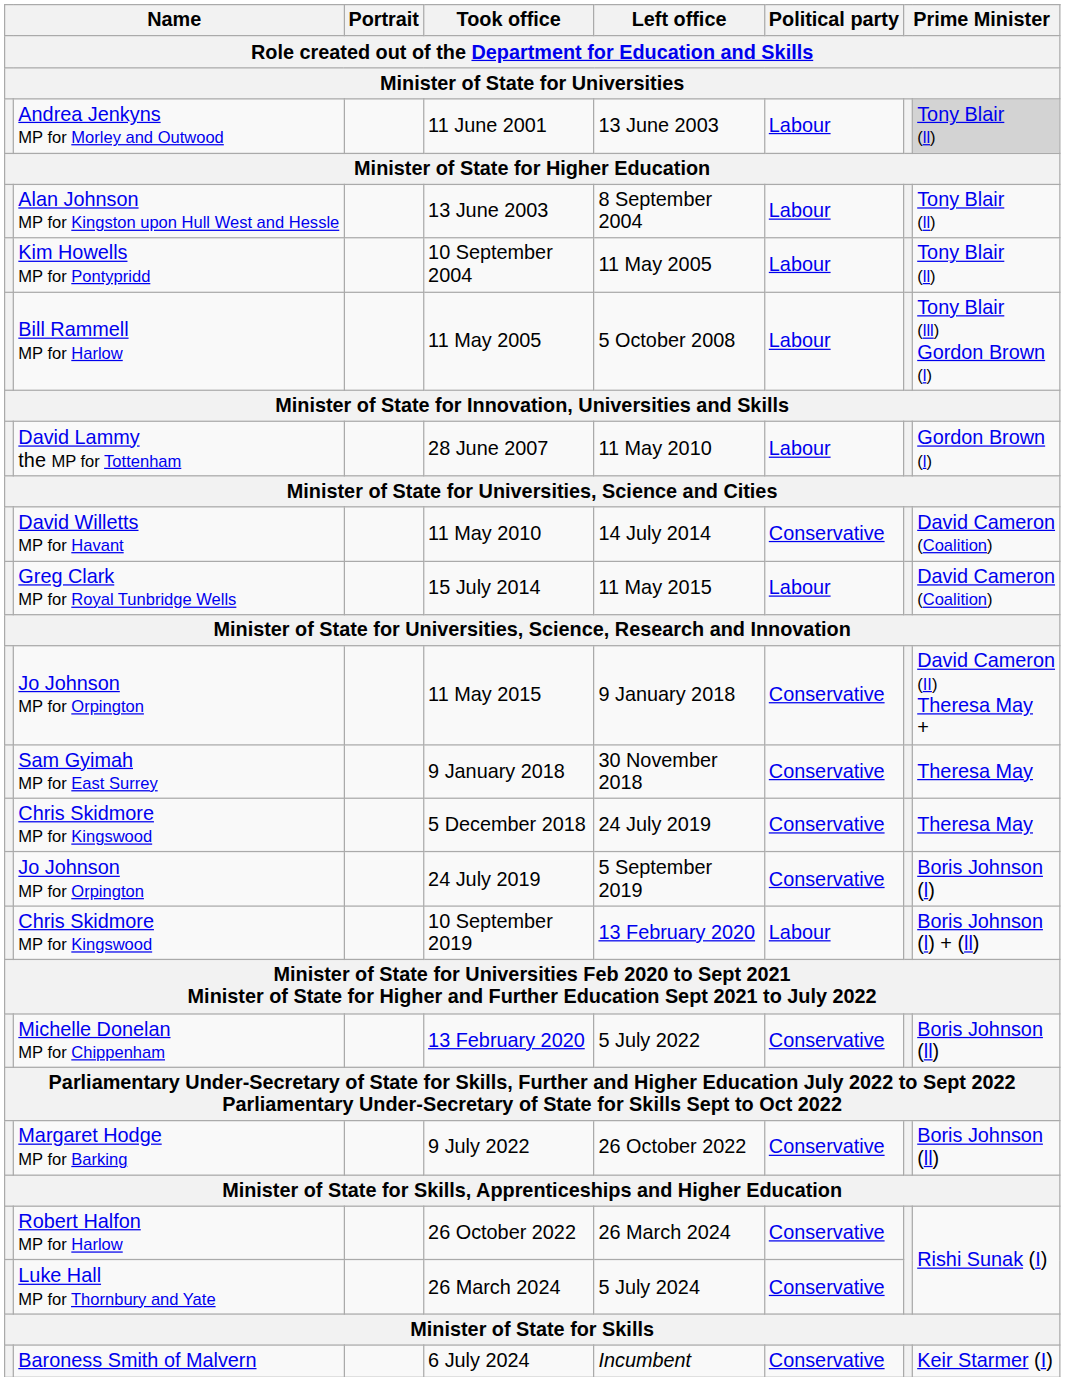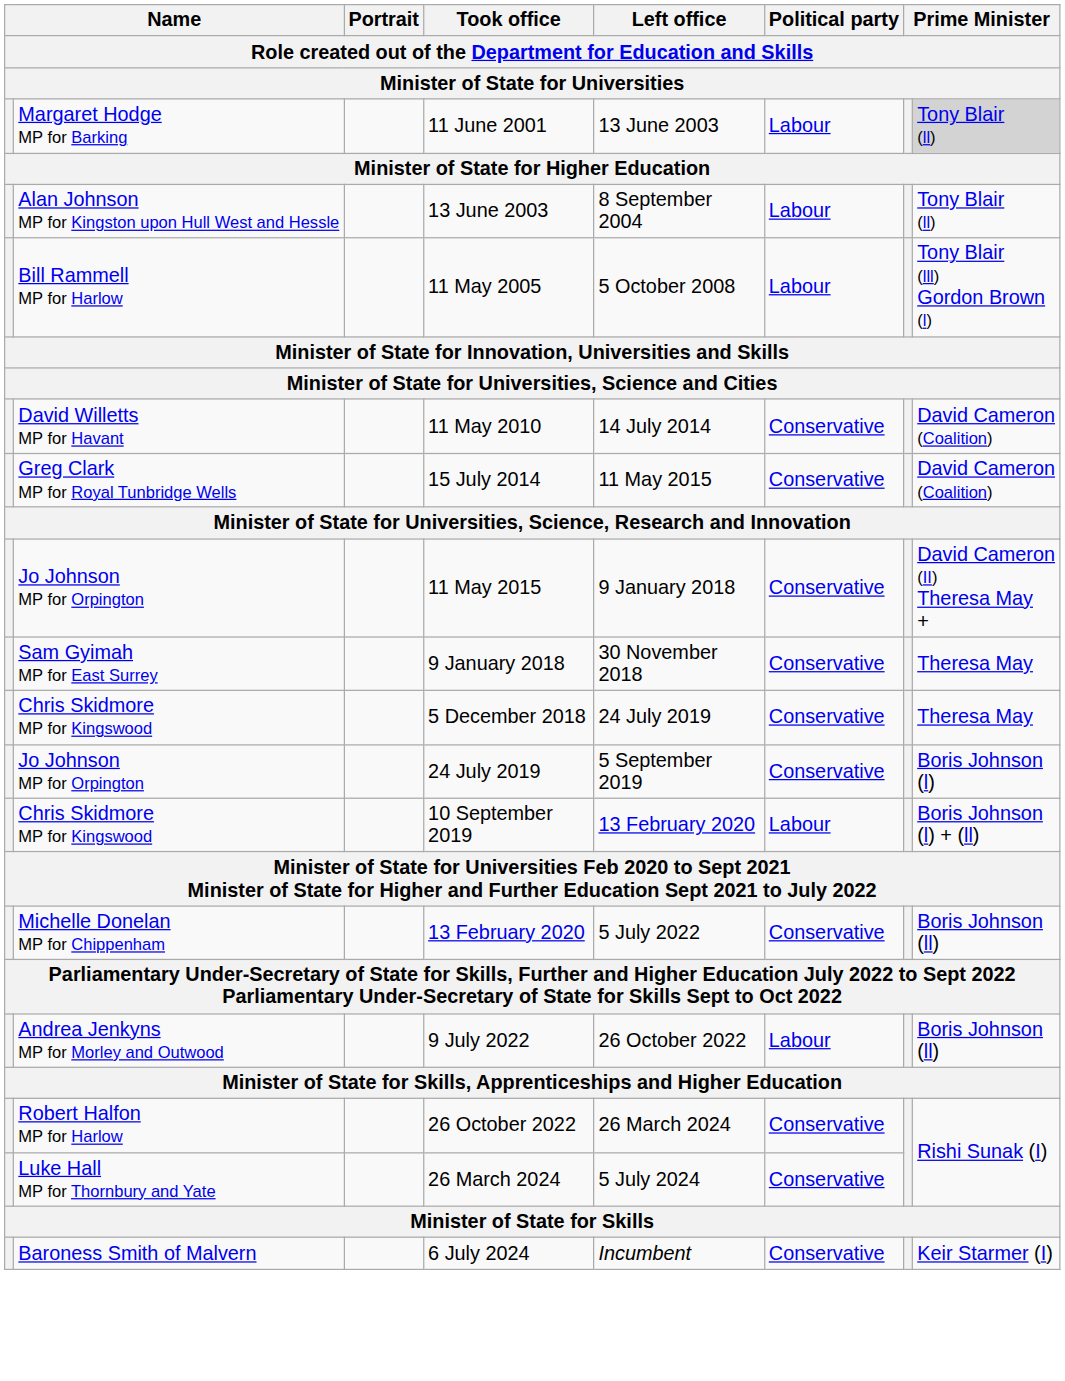(121, 125) Andrea Jenkyns MP for Morley and Outwood -> (90, 125) Margaret Hodge MP for Barking
- row: (490, 264)
- row: (488, 448)
(800, 587) Labour -> (827, 479) Conservative
(90, 1147) Margaret Hodge MP for Barking -> (121, 1040) Andrea Jenkyns MP for Morley and Outwood
(827, 1147) Conservative -> (800, 1040) Labour
